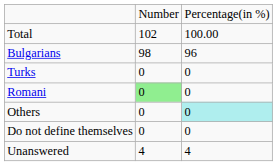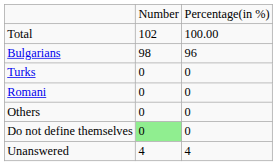(142, 92) lightgreen background -> (142, 92) no background
(188, 111) paleturquoise background -> (188, 111) no background
(142, 131) no background -> (142, 131) lightgreen background
